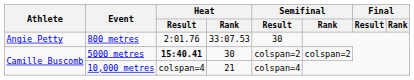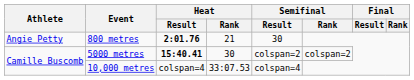(182, 39) normal -> (182, 39) bold
(229, 39) 33:07.53 -> (229, 39) 21
(229, 68) 21 -> (229, 68) 33:07.53
